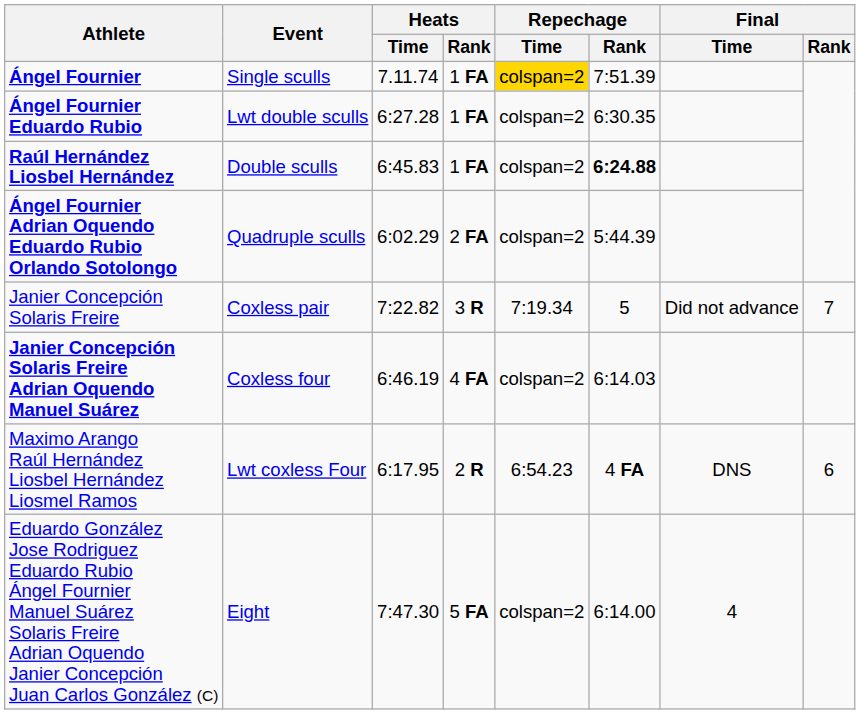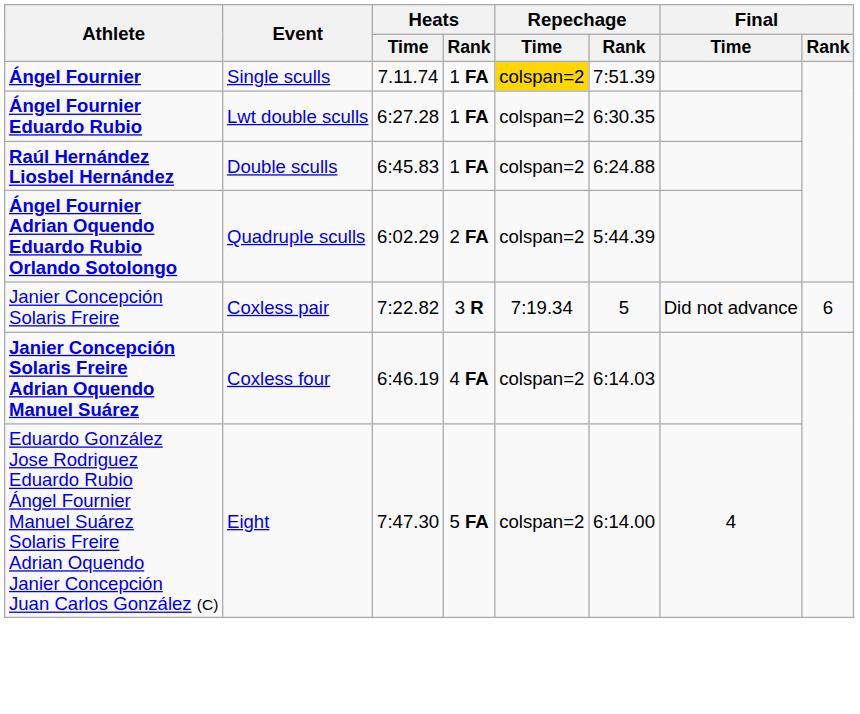(625, 166) bold -> (624, 166) normal
(829, 308) 7 -> (828, 308) 6
- row: (86, 470)
